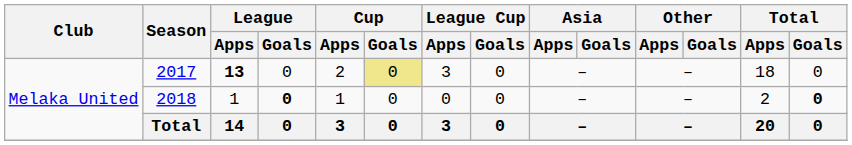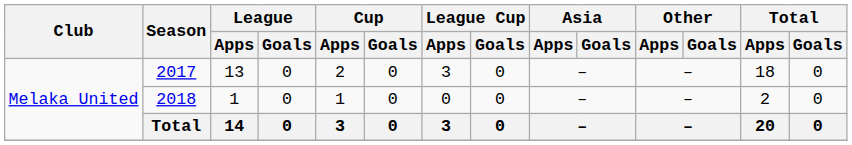(234, 72) bold -> (234, 72) normal
(393, 72) khaki background -> (393, 72) no background
(287, 100) bold -> (287, 100) normal
(818, 100) bold -> (818, 100) normal
